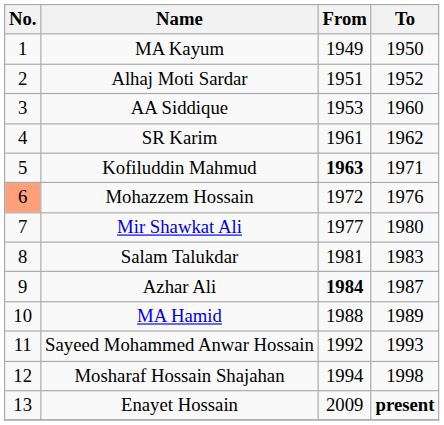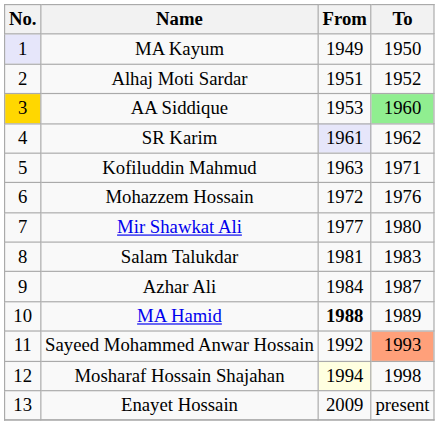(23, 49) no background -> (23, 49) lavender background
(23, 108) no background -> (23, 108) gold background
(405, 108) no background -> (403, 108) lightgreen background
(345, 138) no background -> (345, 138) lavender background
(345, 167) bold -> (345, 167) normal
(23, 197) lightsalmon background -> (23, 197) no background
(345, 286) bold -> (345, 286) normal
(345, 316) normal -> (345, 316) bold
(405, 345) no background -> (403, 345) lightsalmon background
(345, 375) no background -> (345, 375) lightyellow background
(405, 405) bold -> (403, 405) normal
